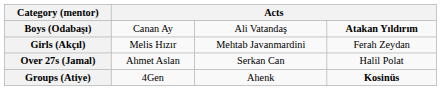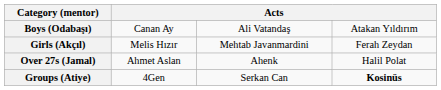(382, 28) bold -> (384, 28) normal
(261, 61) Serkan Can -> (264, 61) Ahenk
(261, 77) Ahenk -> (264, 77) Serkan Can
